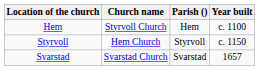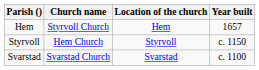columns swapped: (190, 12) <-> (53, 12)
(232, 27) c. 1100 -> (232, 27) 1657
(232, 57) 1657 -> (232, 57) c. 1100
